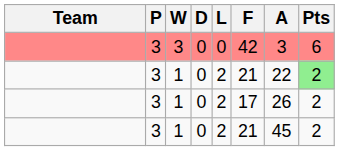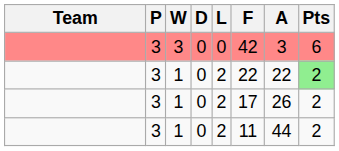(248, 74) 21 -> (248, 74) 22
(248, 131) 21 -> (248, 131) 11
(282, 131) 45 -> (282, 131) 44
